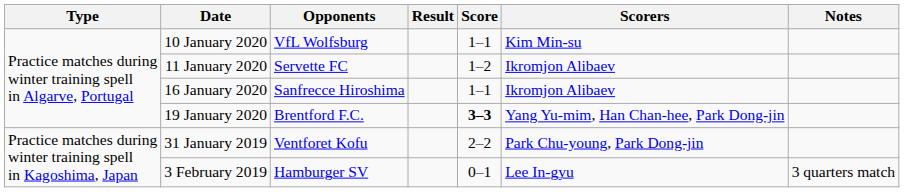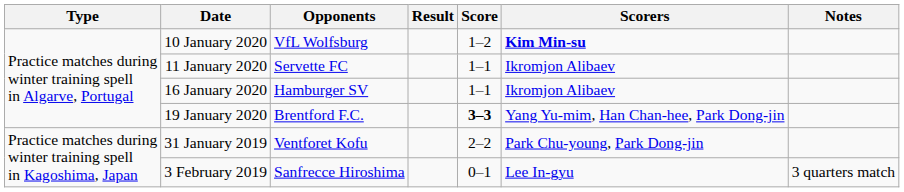(480, 41) 1–1 -> (480, 41) 1–2
(543, 41) normal -> (545, 41) bold
(480, 66) 1–2 -> (480, 66) 1–1
(339, 90) Sanfrecce Hiroshima -> (321, 90) Hamburger SV
(321, 172) Hamburger SV -> (339, 172) Sanfrecce Hiroshima
